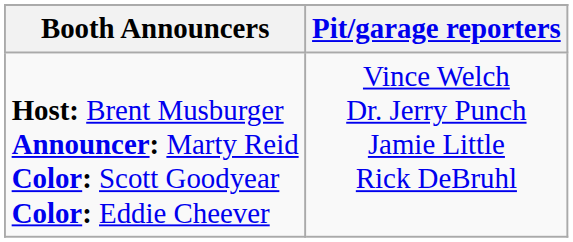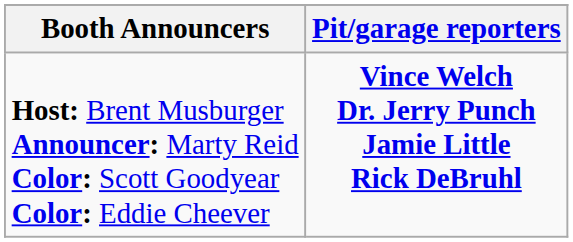(436, 127) normal -> (436, 127) bold
